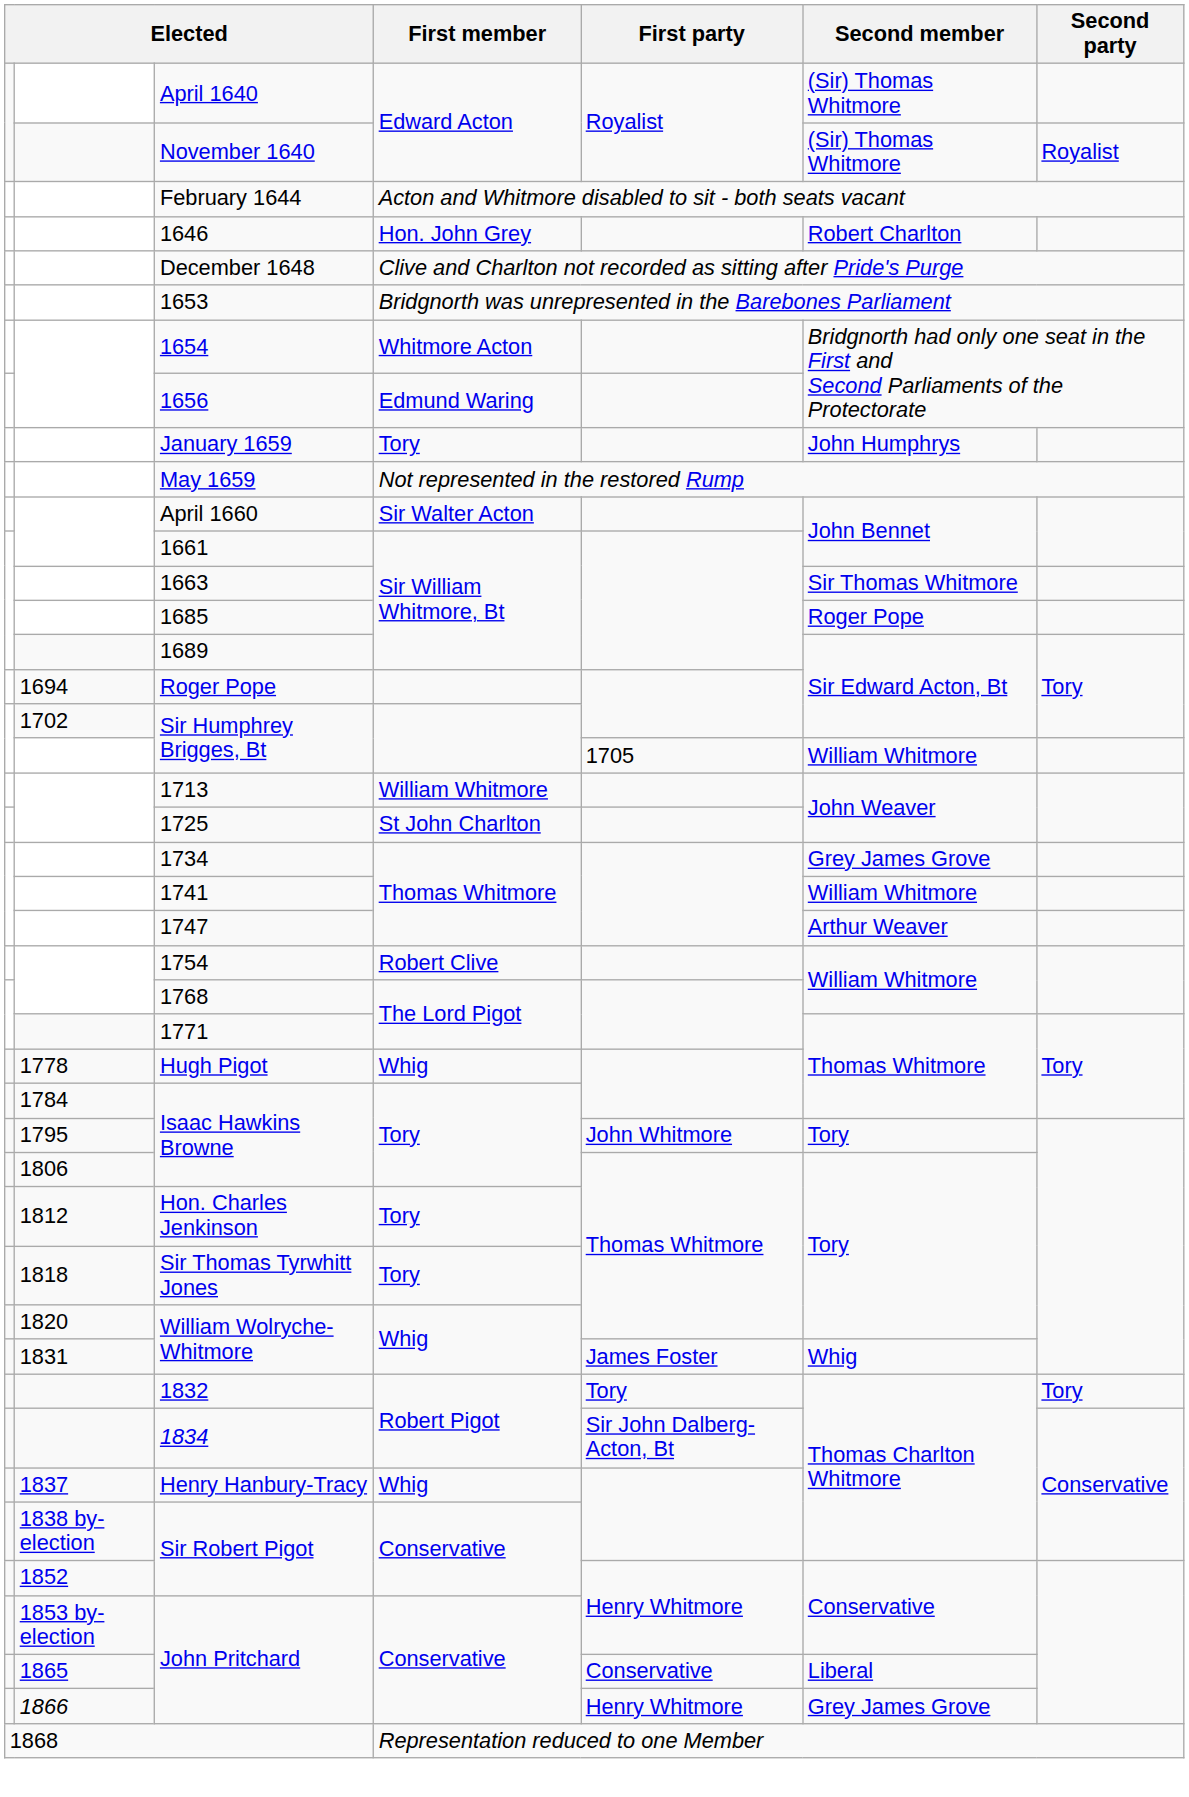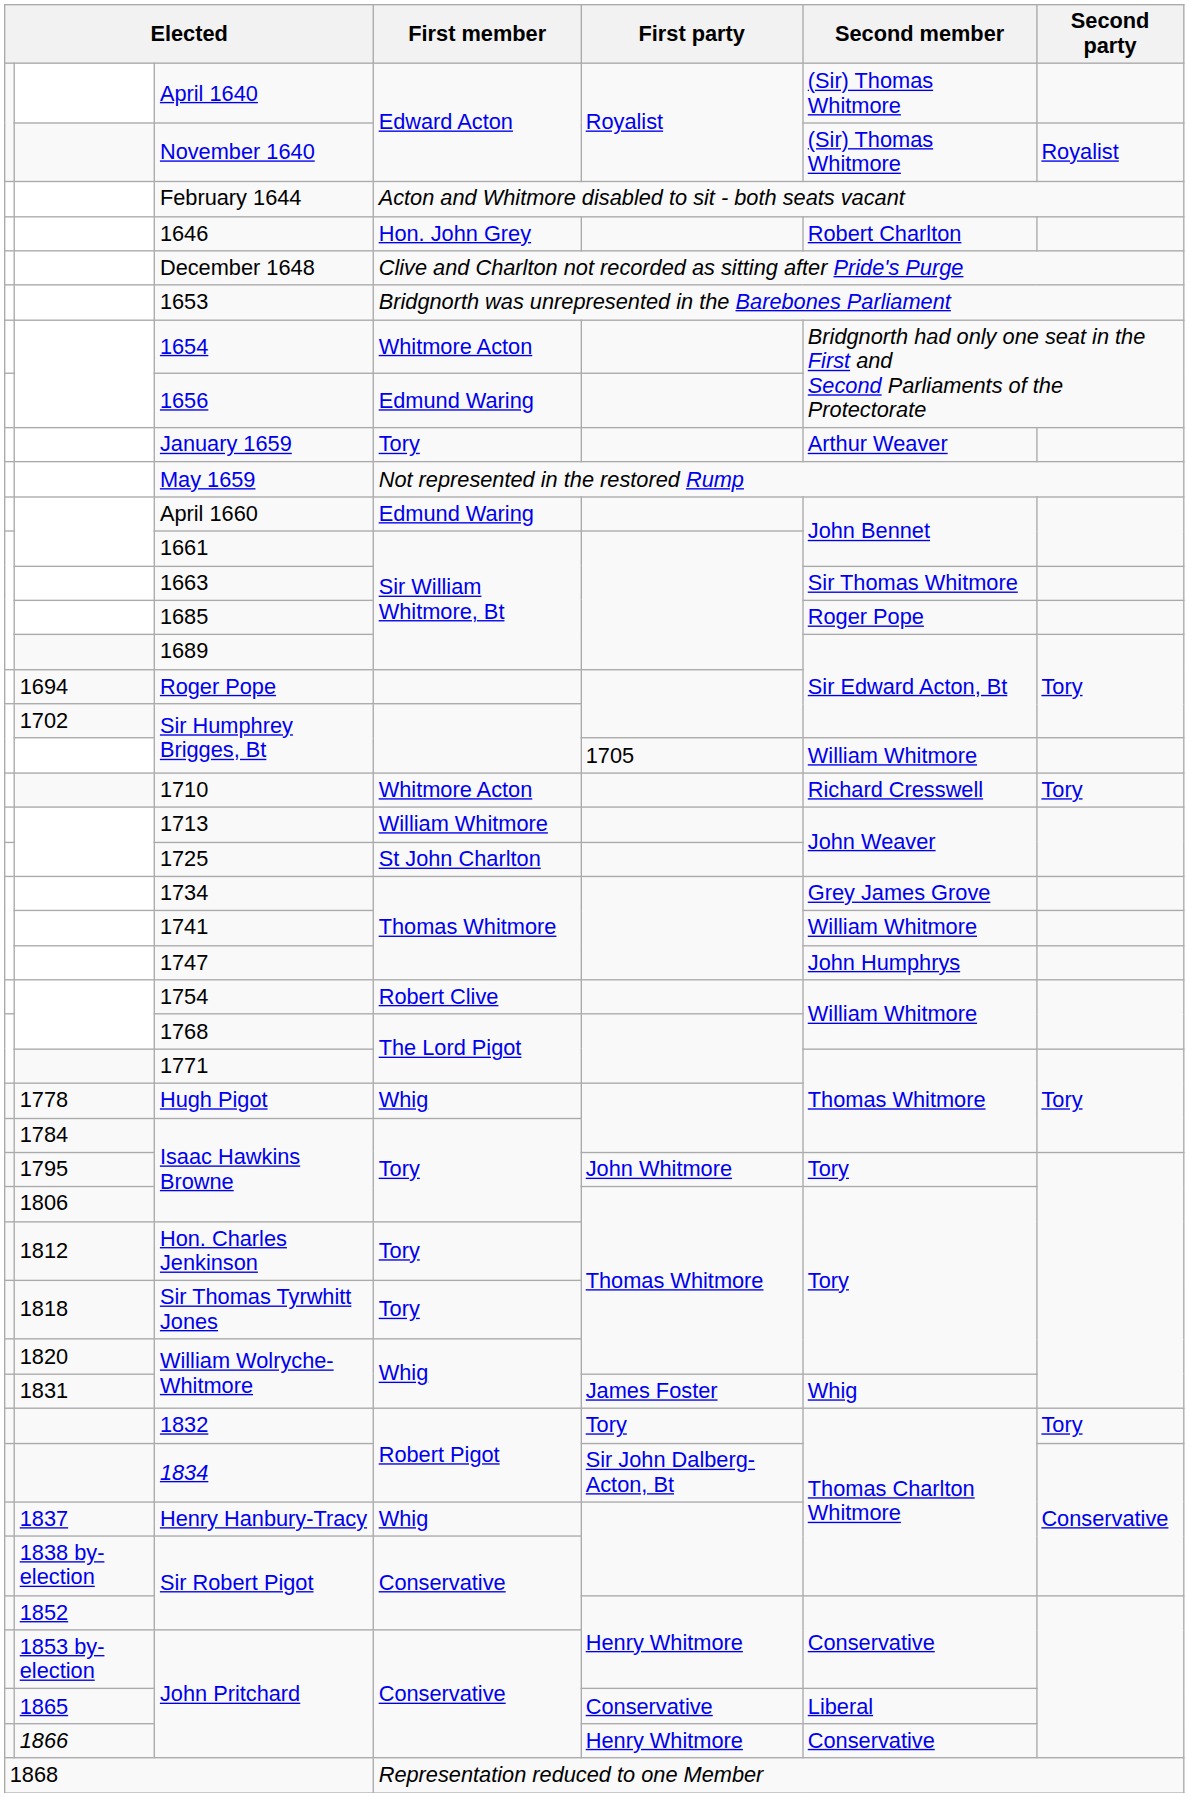(884, 444) John Humphrys -> (878, 444) Arthur Weaver
(456, 513) Sir Walter Acton -> (456, 513) Edmund Waring
+ row: (85, 790)
(878, 927) Arthur Weaver -> (884, 962) John Humphrys
(899, 1705) Grey James Grove -> (871, 1740) Conservative
